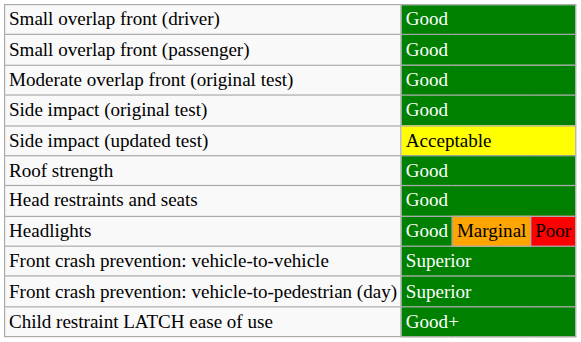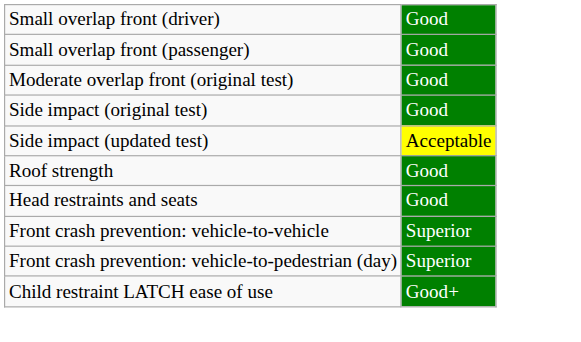- row: (50, 230)
